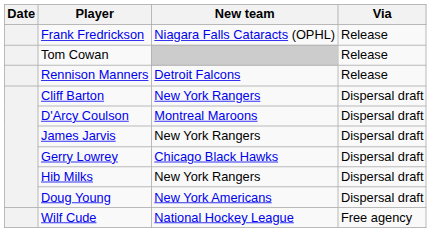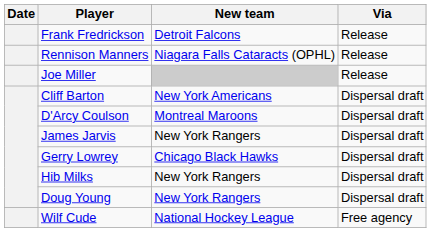(245, 34) Niagara Falls Cataracts (OPHL) -> (197, 34) Detroit Falcons
- row: (75, 55)
(197, 75) Detroit Falcons -> (245, 55) Niagara Falls Cataracts (OPHL)
+ row: (68, 75)
(207, 95) New York Rangers -> (213, 95) New York Americans
(213, 197) New York Americans -> (207, 197) New York Rangers
